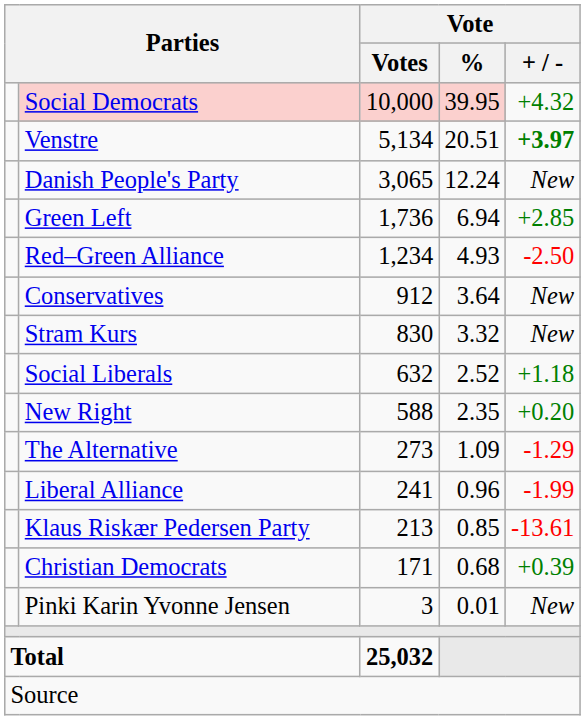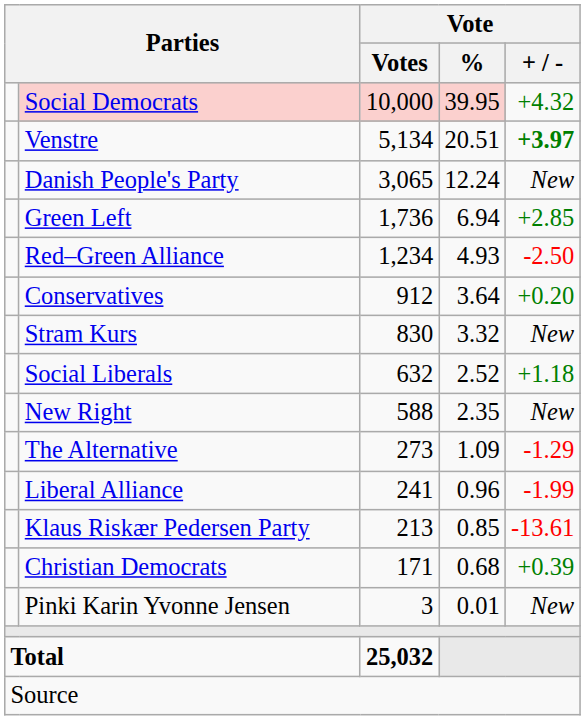(552, 295) New -> (546, 295) +0.20
(546, 412) +0.20 -> (552, 412) New
